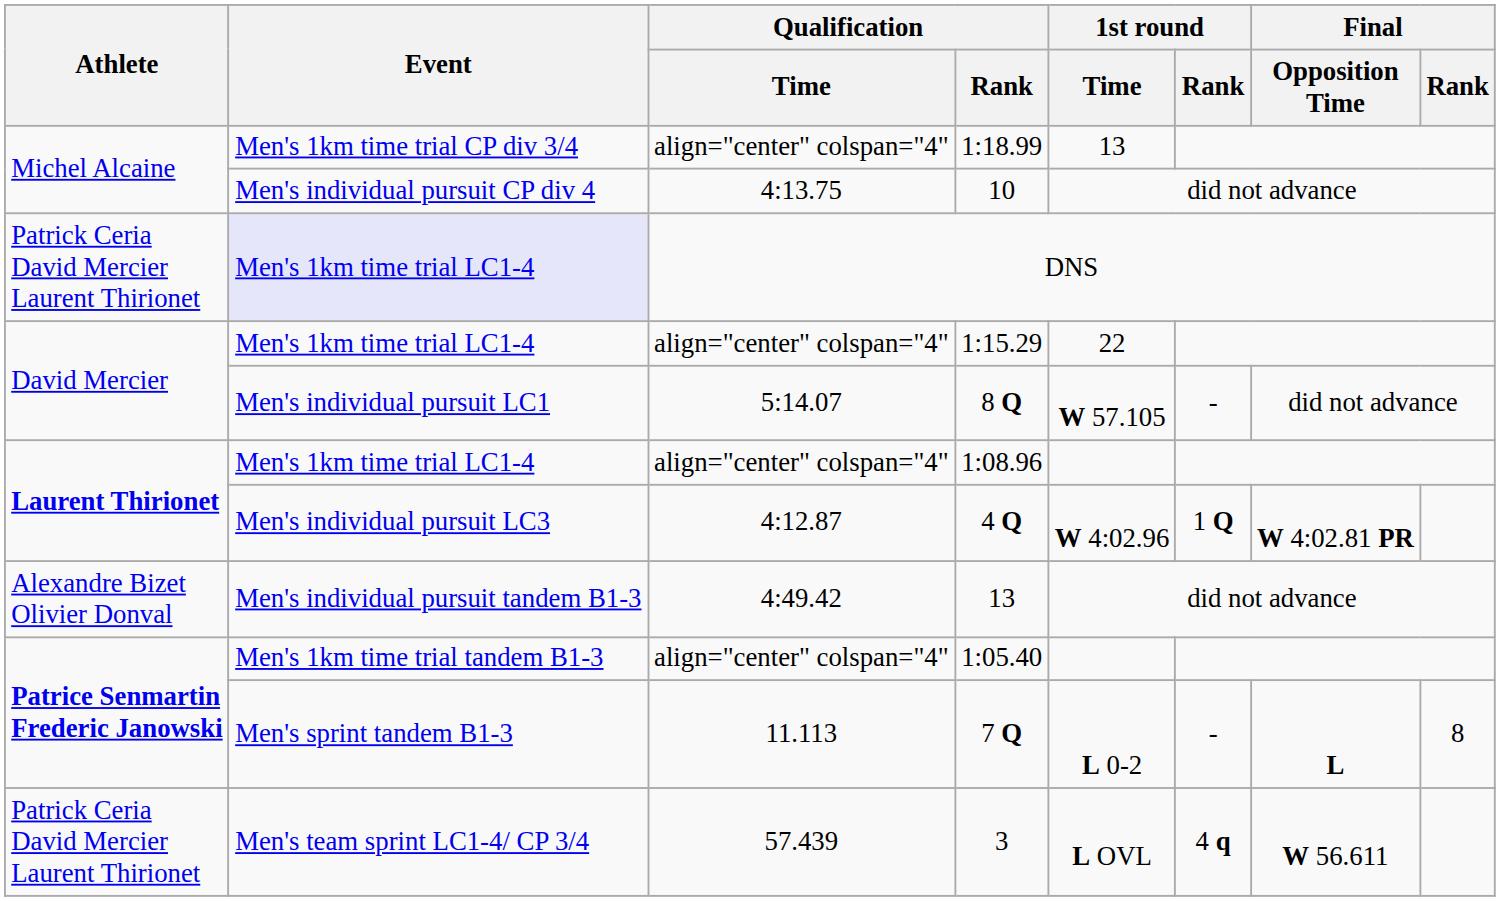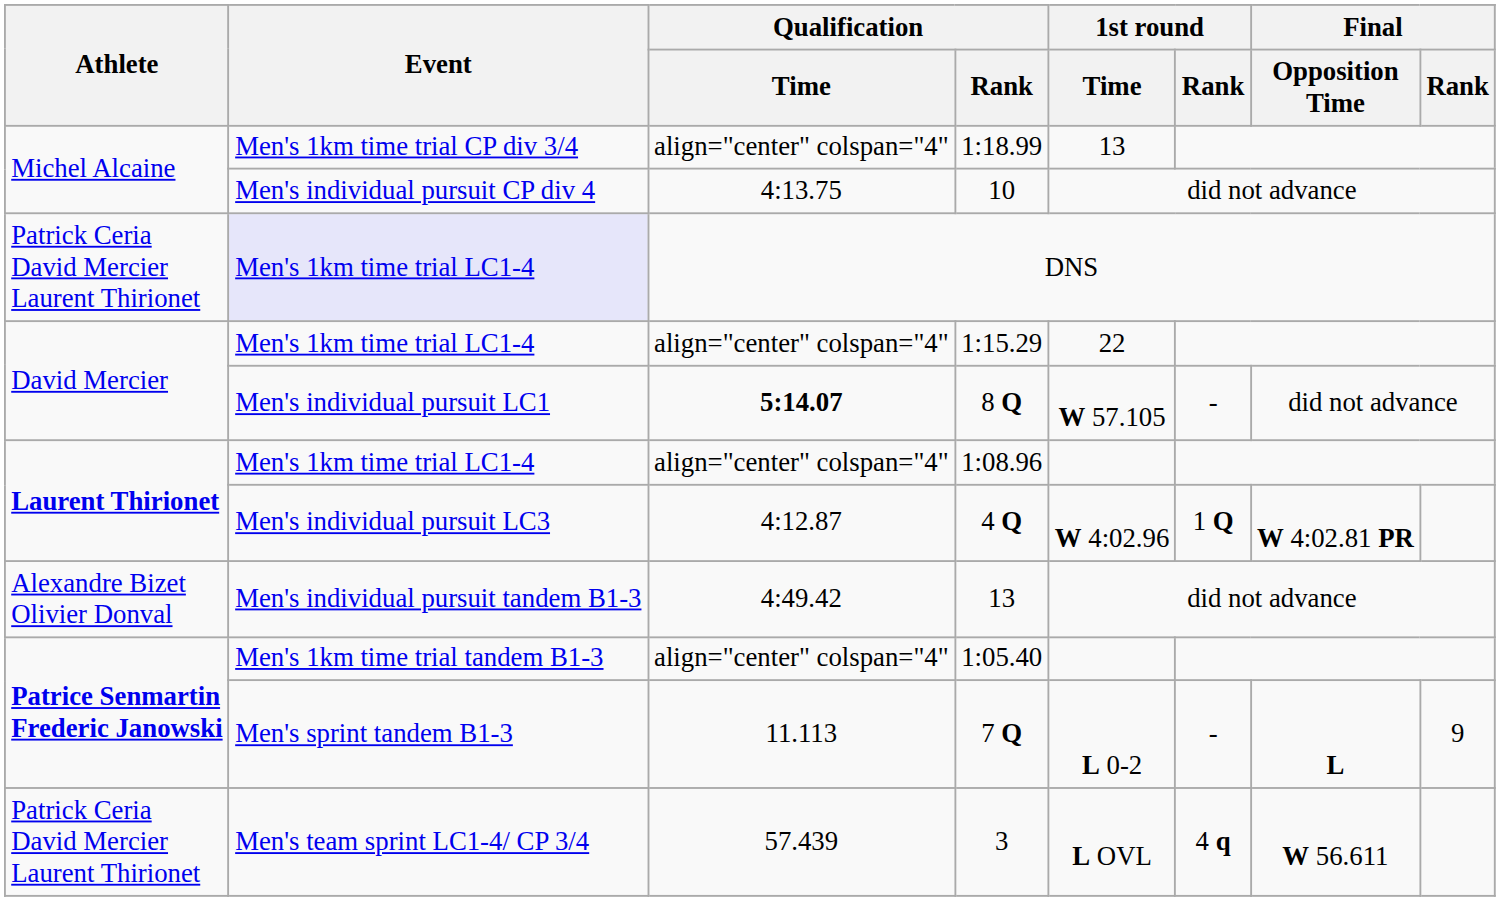(801, 402) normal -> (801, 402) bold
(1458, 734) 8 -> (1458, 734) 9
